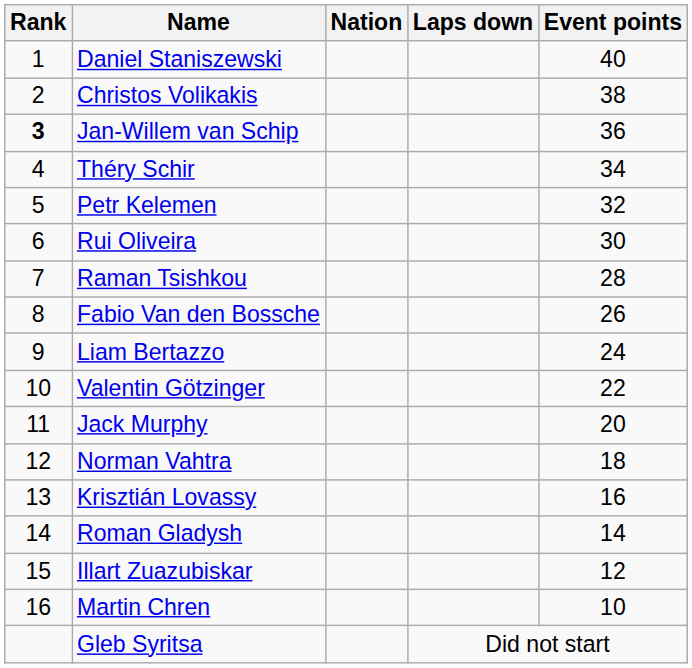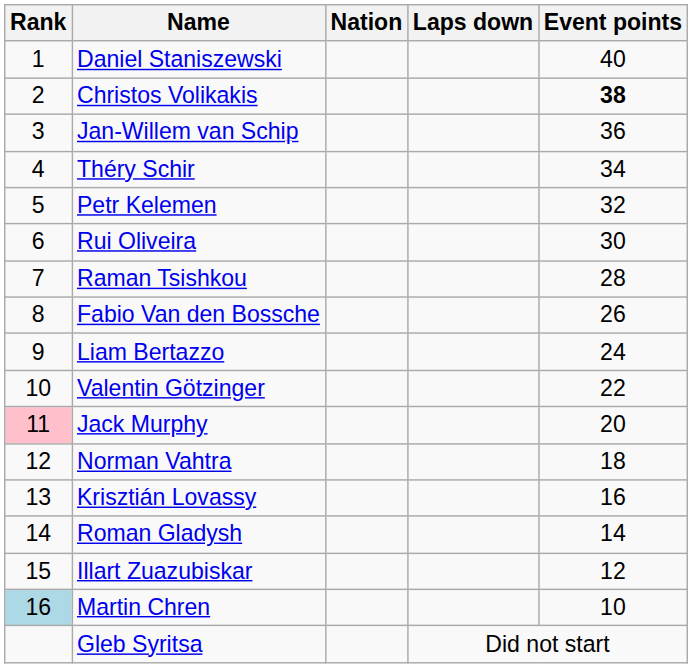(613, 95) normal -> (613, 95) bold
(38, 132) bold -> (38, 132) normal
(38, 424) no background -> (38, 424) pink background
(38, 607) no background -> (38, 607) lightblue background
